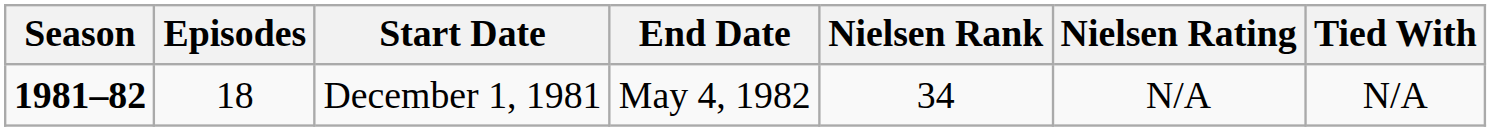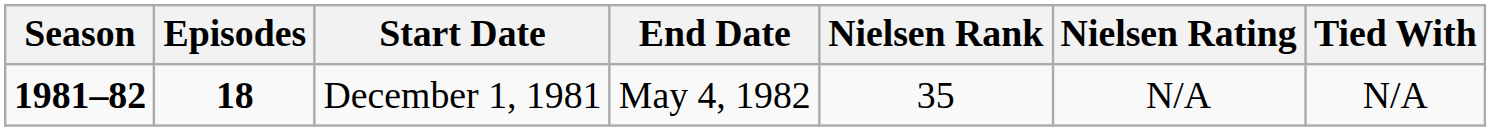(235, 94) normal -> (235, 94) bold
(936, 94) 34 -> (936, 94) 35
